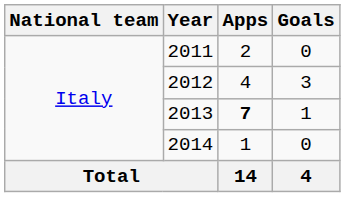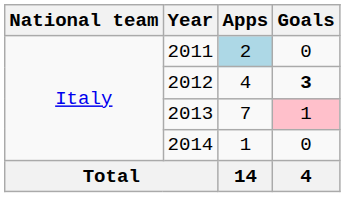(245, 51) no background -> (245, 51) lightblue background
(306, 83) normal -> (306, 83) bold
(245, 114) bold -> (245, 114) normal
(306, 114) no background -> (306, 114) pink background
